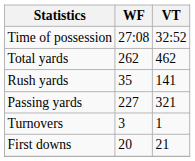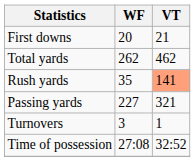rows swapped: (39, 145) <-> (60, 37)
(166, 80) no background -> (166, 80) lightsalmon background
